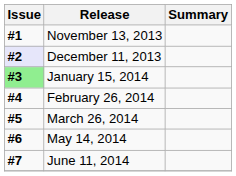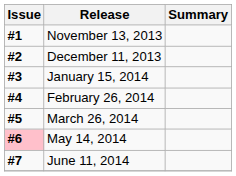(15, 56) lavender background -> (15, 56) no background
(15, 77) lightgreen background -> (15, 77) no background
(15, 139) no background -> (15, 139) pink background
